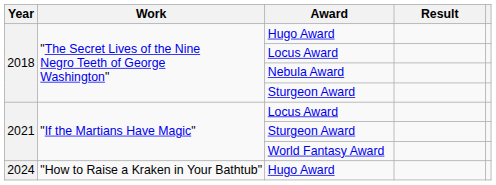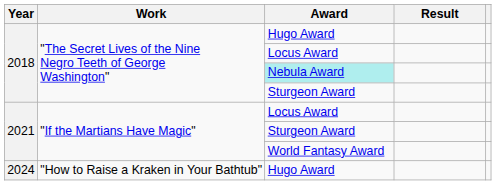(306, 72) no background -> (306, 72) paleturquoise background
